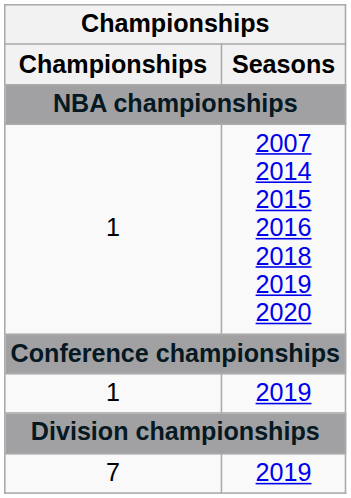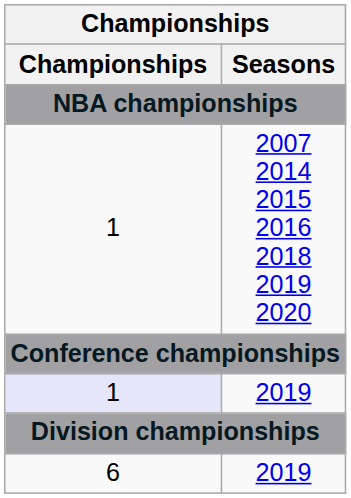(113, 393) no background -> (113, 393) lavender background
(113, 472) 7 -> (113, 472) 6
